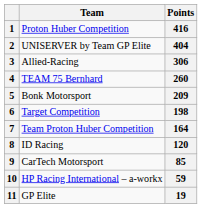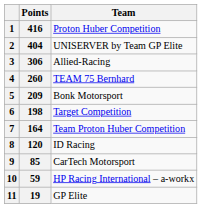columns swapped: (92, 12) <-> (181, 12)
